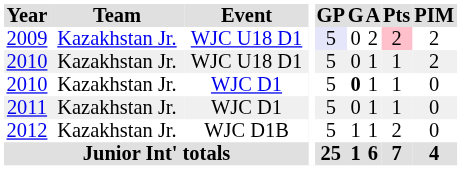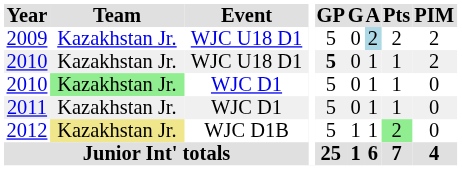(331, 38) lavender background -> (331, 38) no background
(373, 38) no background -> (373, 38) lightblue background
(397, 38) pink background -> (397, 38) no background
(331, 61) normal -> (331, 61) bold
(117, 84) no background -> (117, 84) lightgreen background
(356, 84) bold -> (356, 84) normal
(117, 130) no background -> (117, 130) khaki background
(397, 130) no background -> (397, 130) lightgreen background
